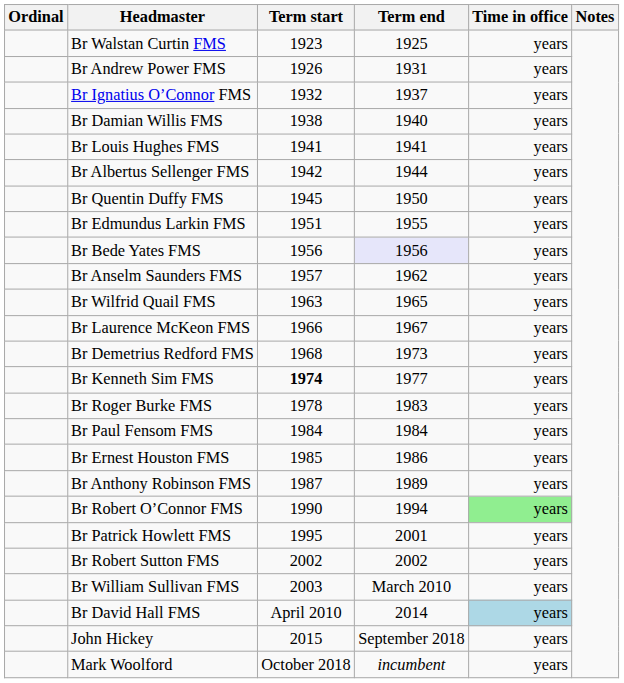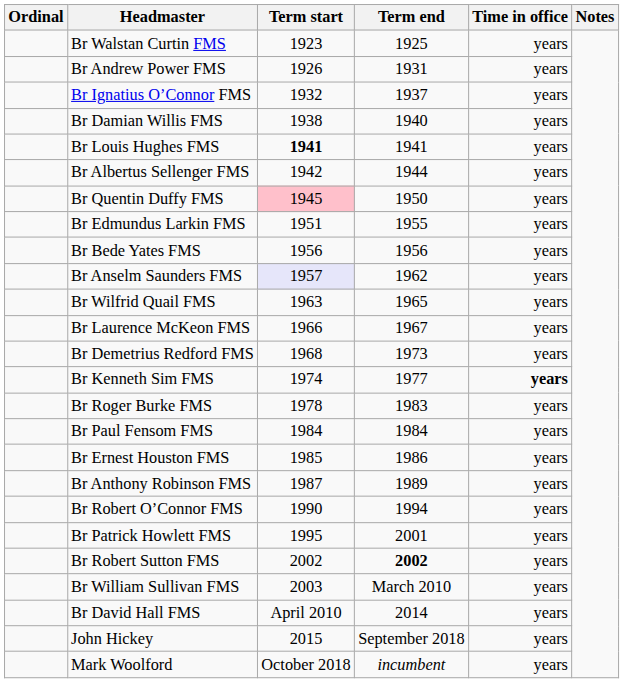(306, 146) normal -> (306, 146) bold
(306, 198) no background -> (306, 198) pink background
(411, 250) lavender background -> (411, 250) no background
(306, 276) no background -> (306, 276) lavender background
(306, 379) bold -> (306, 379) normal
(551, 379) normal -> (549, 379) bold
(551, 509) lightgreen background -> (551, 509) no background
(411, 560) normal -> (411, 560) bold
(551, 612) lightblue background -> (551, 612) no background
